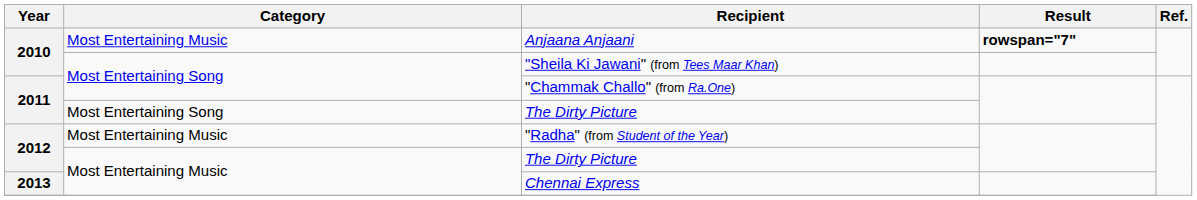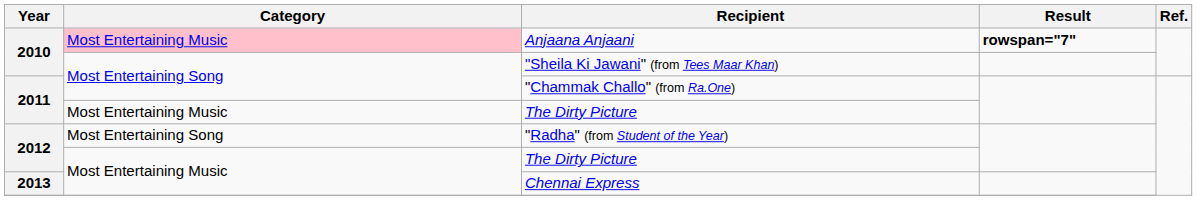(147, 40) no background -> (147, 40) pink background
(145, 111) Most Entertaining Song -> (147, 111) Most Entertaining Music
(147, 135) Most Entertaining Music -> (145, 135) Most Entertaining Song
